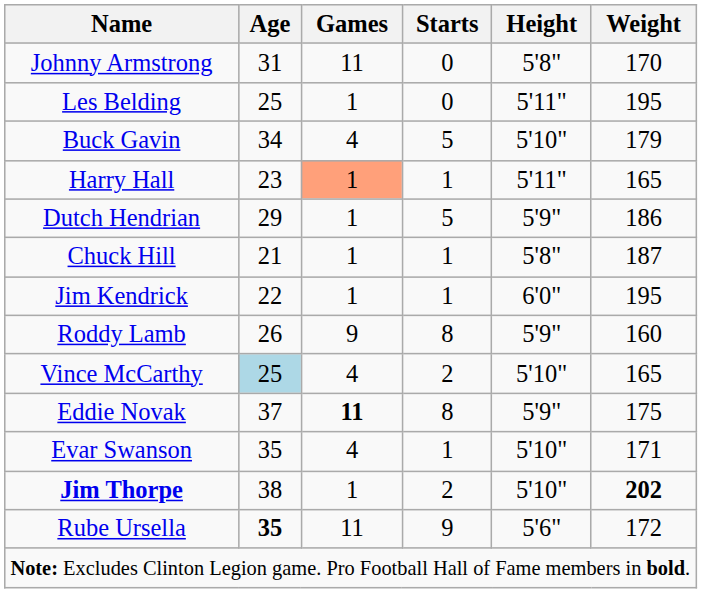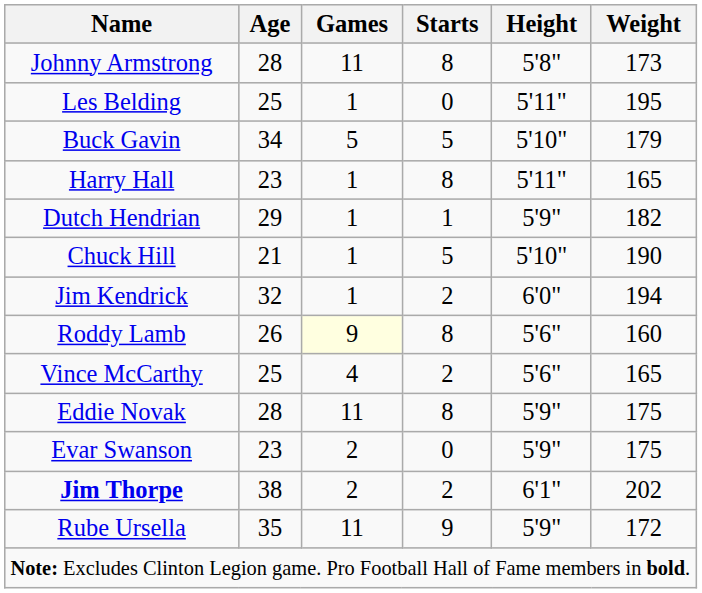(270, 62) 31 -> (270, 62) 28
(447, 62) 0 -> (447, 62) 8
(644, 62) 170 -> (644, 62) 173
(352, 140) 4 -> (352, 140) 5
(352, 179) lightsalmon background -> (352, 179) no background
(447, 179) 1 -> (447, 179) 8
(447, 218) 5 -> (447, 218) 1
(644, 218) 186 -> (644, 218) 182
(447, 256) 1 -> (447, 256) 5
(542, 256) 5'8" -> (542, 256) 5'10"
(644, 256) 187 -> (644, 256) 190
(270, 295) 22 -> (270, 295) 32
(447, 295) 1 -> (447, 295) 2
(644, 295) 195 -> (644, 295) 194
(352, 334) no background -> (352, 334) lightyellow background
(542, 334) 5'9" -> (542, 334) 5'6"
(270, 373) lightblue background -> (270, 373) no background
(542, 373) 5'10" -> (542, 373) 5'6"
(270, 412) 37 -> (270, 412) 28
(352, 412) bold -> (352, 412) normal
(270, 450) 35 -> (270, 450) 23
(352, 450) 4 -> (352, 450) 2
(447, 450) 1 -> (447, 450) 0
(542, 450) 5'10" -> (542, 450) 5'9"
(644, 450) 171 -> (644, 450) 175
(352, 489) 1 -> (352, 489) 2
(542, 489) 5'10" -> (542, 489) 6'1"
(644, 489) bold -> (644, 489) normal
(270, 528) bold -> (270, 528) normal
(542, 528) 5'6" -> (542, 528) 5'9"
